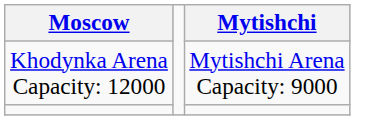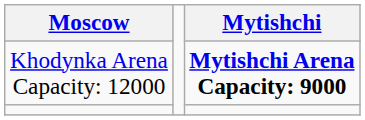(267, 72) normal -> (272, 72) bold
